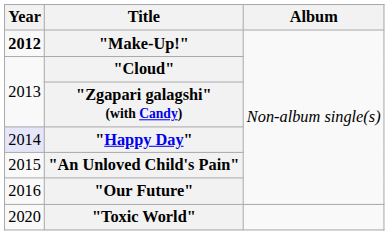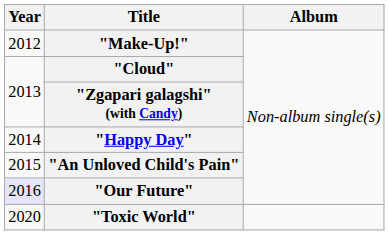(25, 43) bold -> (25, 43) normal
(25, 139) lavender background -> (25, 139) no background
(25, 191) no background -> (25, 191) lavender background
